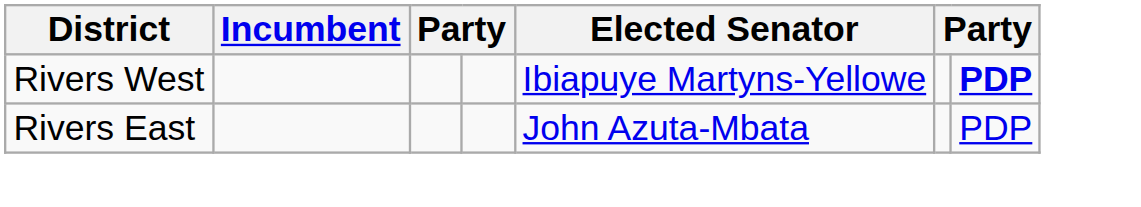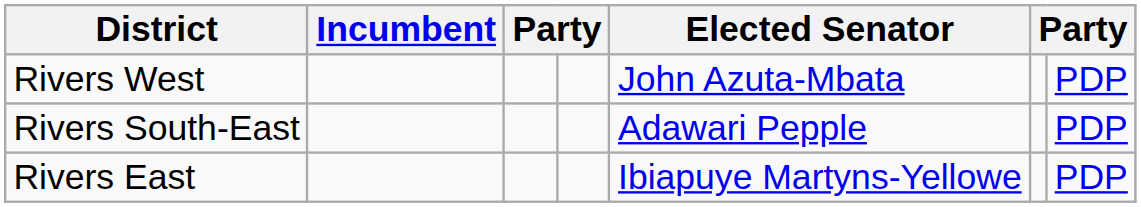(724, 78) Ibiapuye Martyns-Yellowe -> (761, 78) John Azuta-Mbata
(996, 78) bold -> (1091, 78) normal
+ row: (157, 127)
(666, 127) John Azuta-Mbata -> (820, 177) Ibiapuye Martyns-Yellowe
